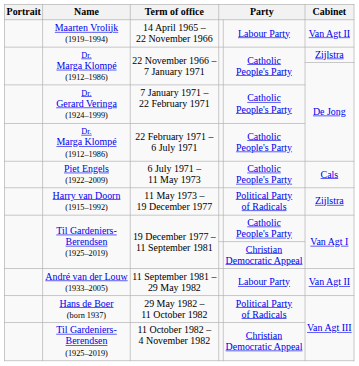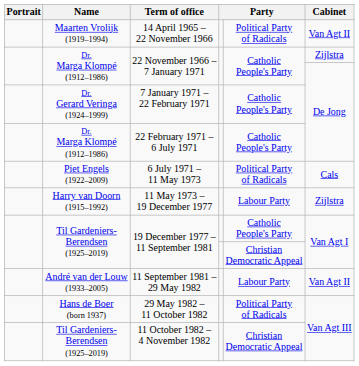(264, 33) Labour Party -> (264, 33) Political Party of Radicals
(264, 174) Catholic People's Party -> (264, 174) Political Party of Radicals
(264, 201) Political Party of Radicals -> (264, 201) Labour Party
